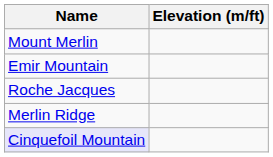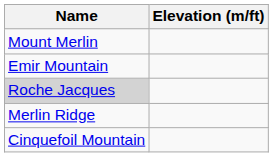(62, 90) no background -> (62, 90) lightgrey background
(77, 139) lavender background -> (77, 139) no background
